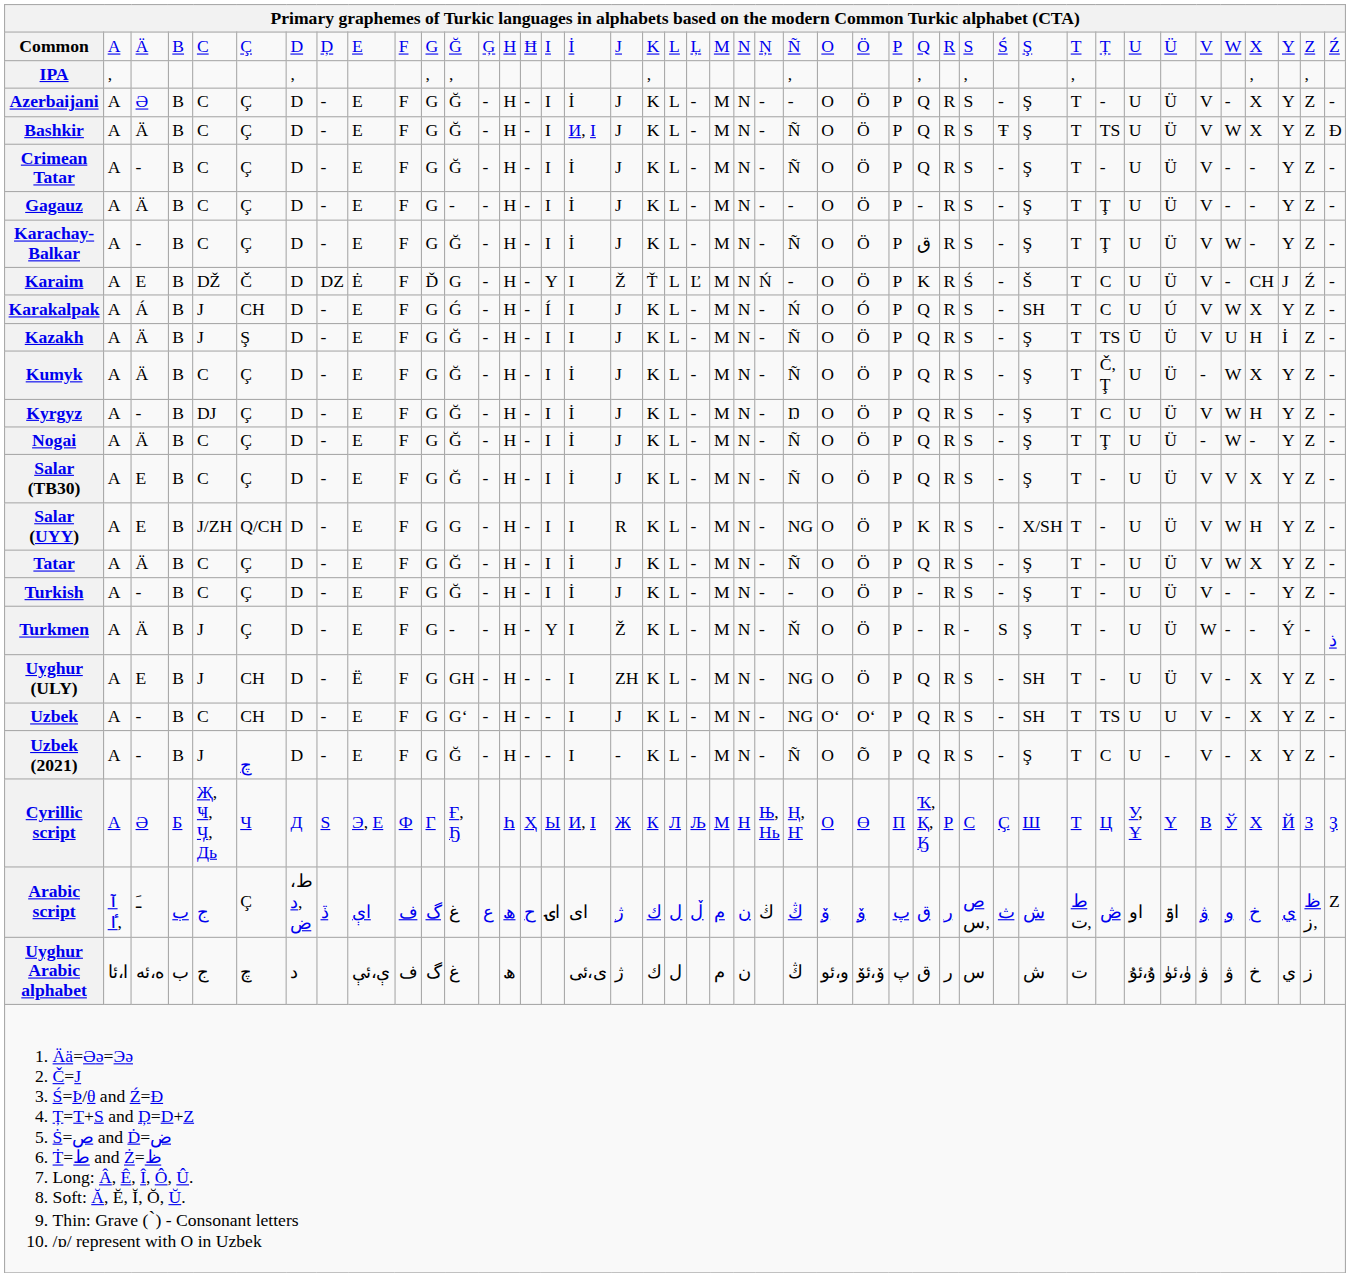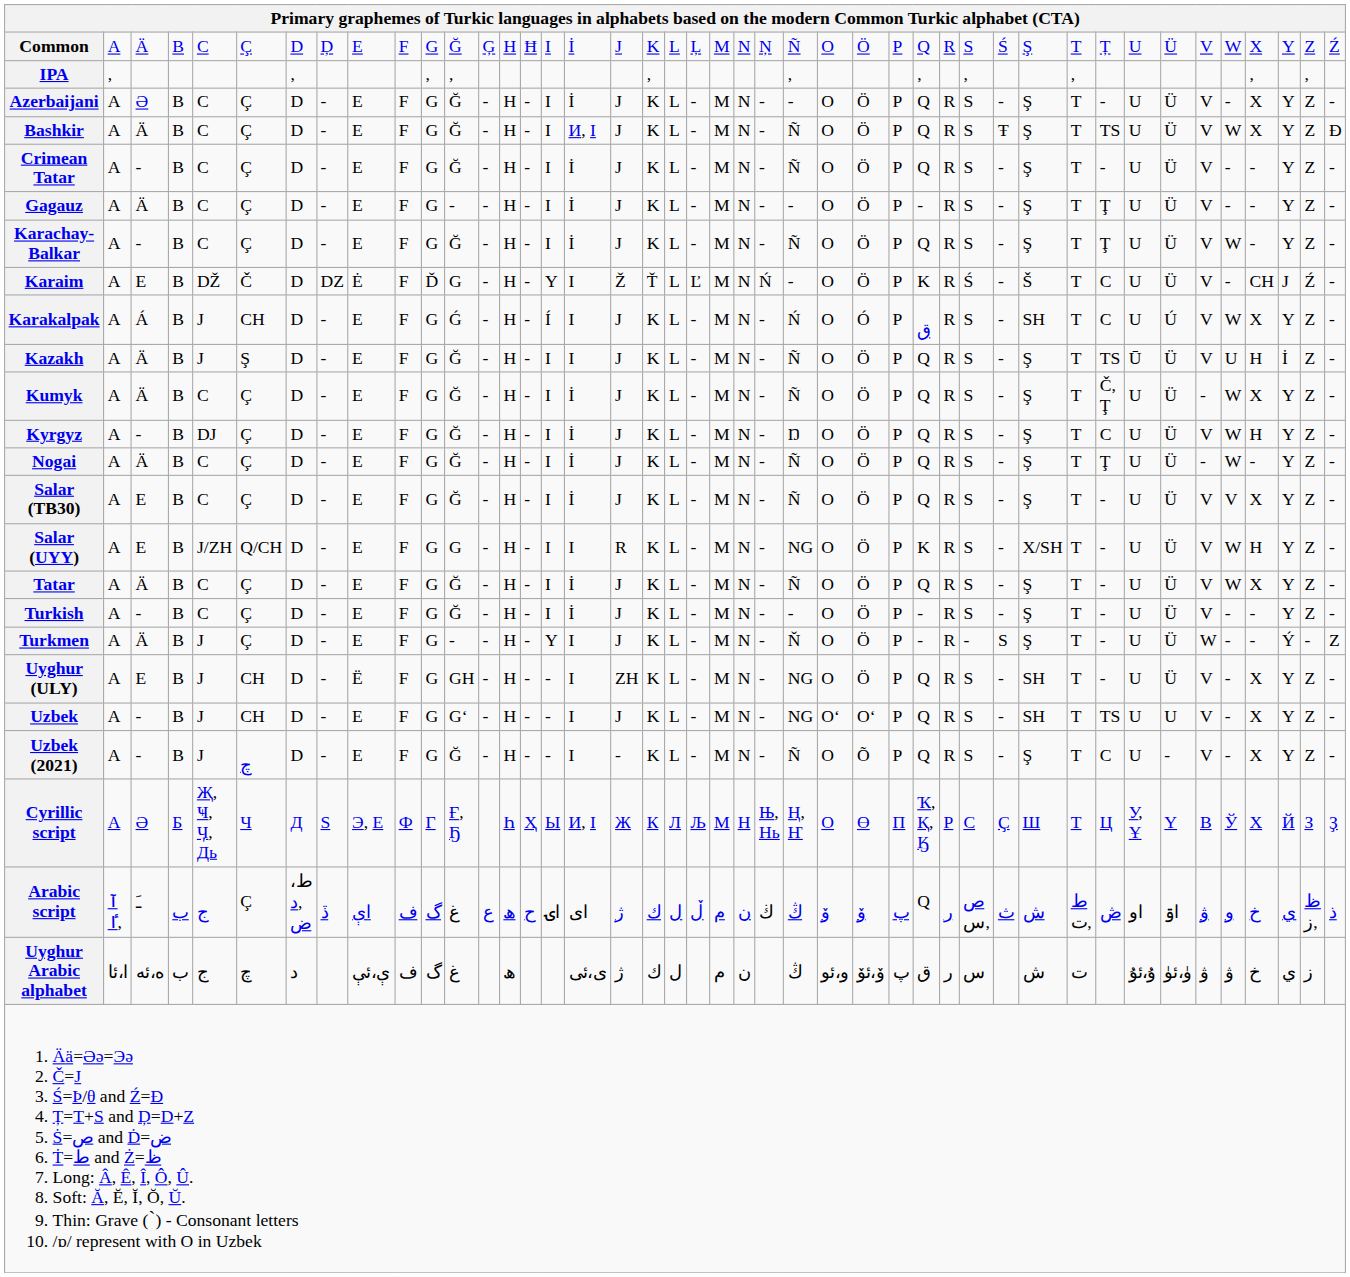(924, 244) ق -> (924, 243) Q
(924, 309) Q -> (924, 330) ق
(620, 630) Ž -> (619, 640) J
(1333, 640) ذ -> (1334, 640) Z
(203, 716) C -> (200, 716) J
(924, 912) ق -> (924, 901) Q
(1334, 901) Z -> (1333, 912) ذ
